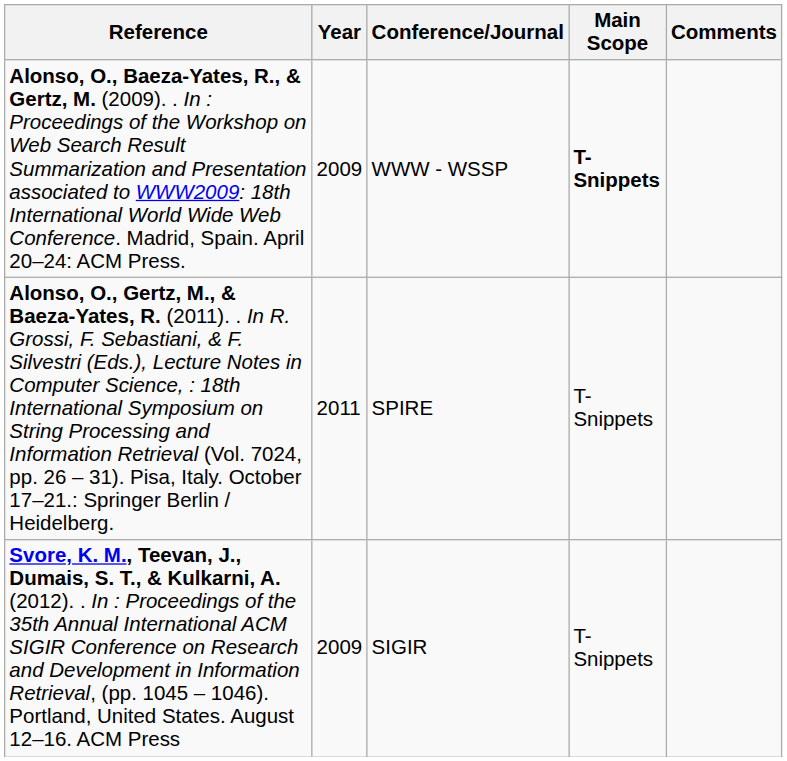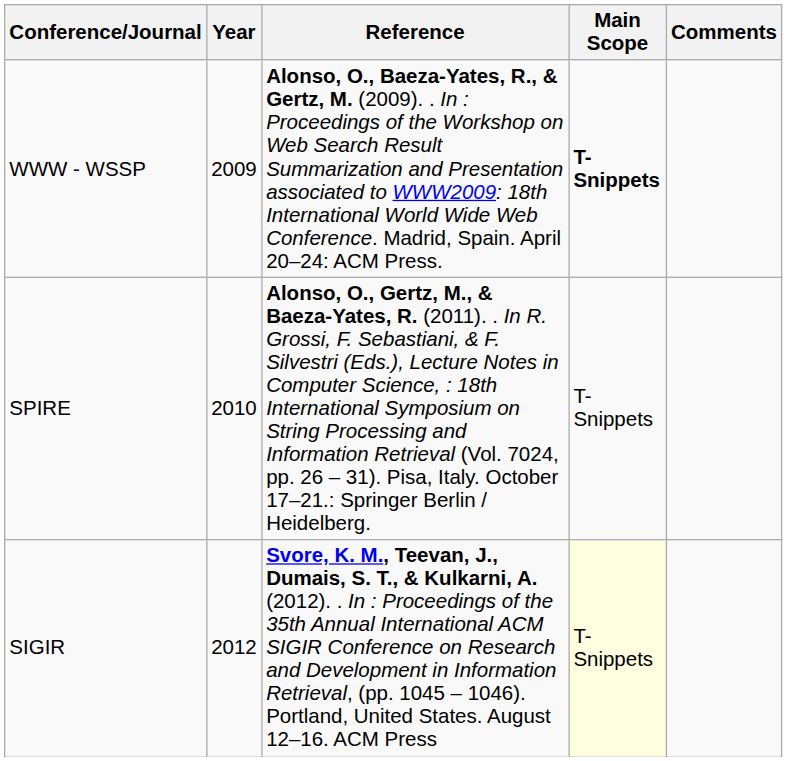columns swapped: (158, 32) <-> (468, 32)
(339, 408) 2011 -> (234, 408) 2010
(339, 648) 2009 -> (234, 648) 2012
(613, 648) no background -> (613, 648) lightyellow background
